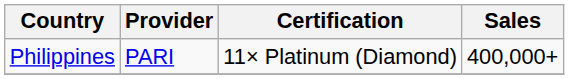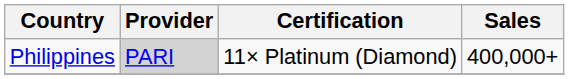(150, 56) no background -> (150, 56) lightgrey background
